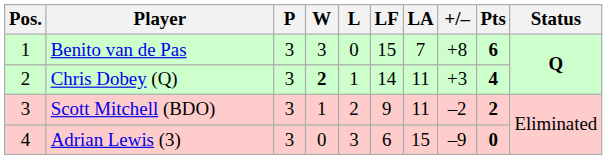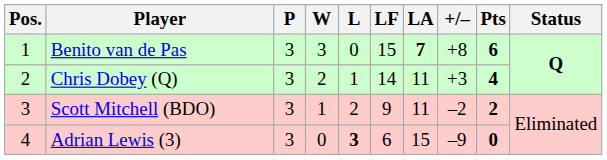(421, 49) normal -> (421, 49) bold
(322, 79) bold -> (322, 79) normal
(354, 139) normal -> (354, 139) bold
